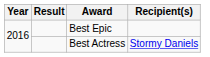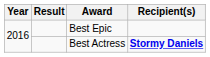(164, 44) normal -> (167, 44) bold
